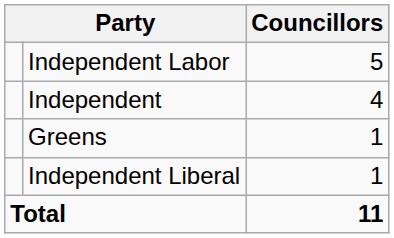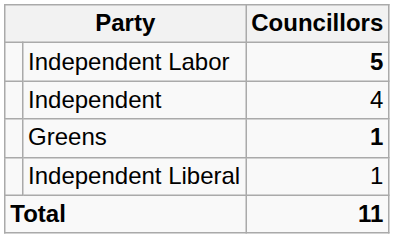(377, 61) normal -> (377, 61) bold
(377, 137) normal -> (377, 137) bold
